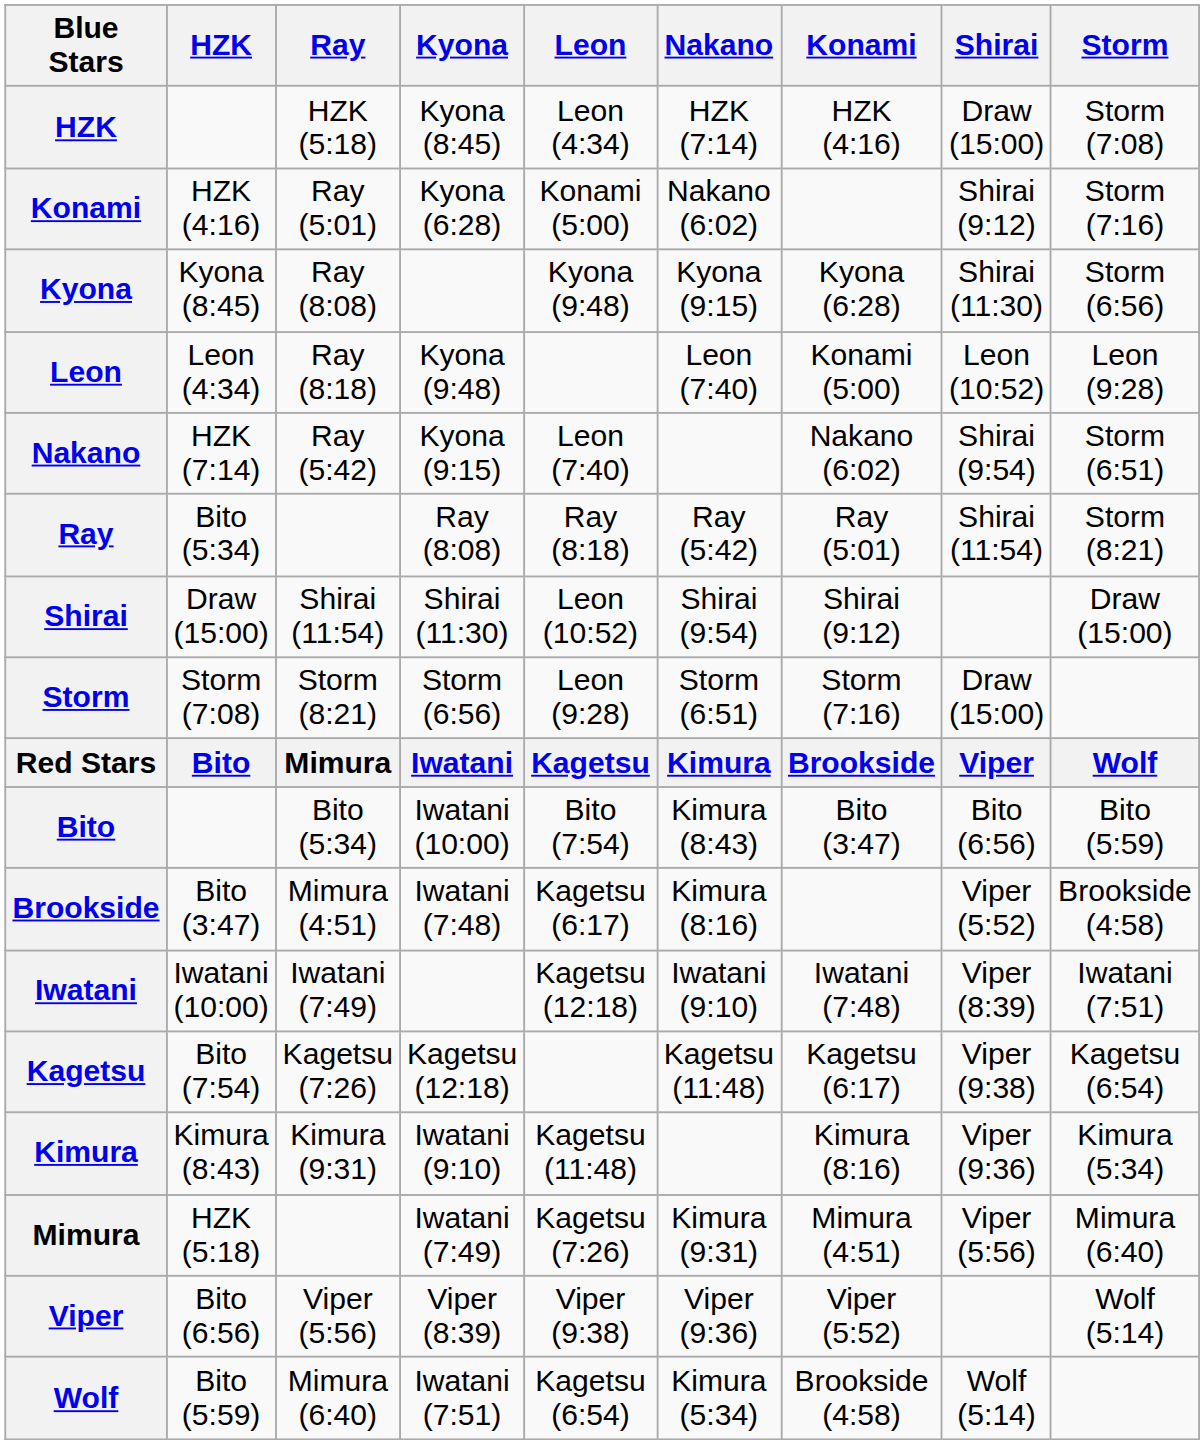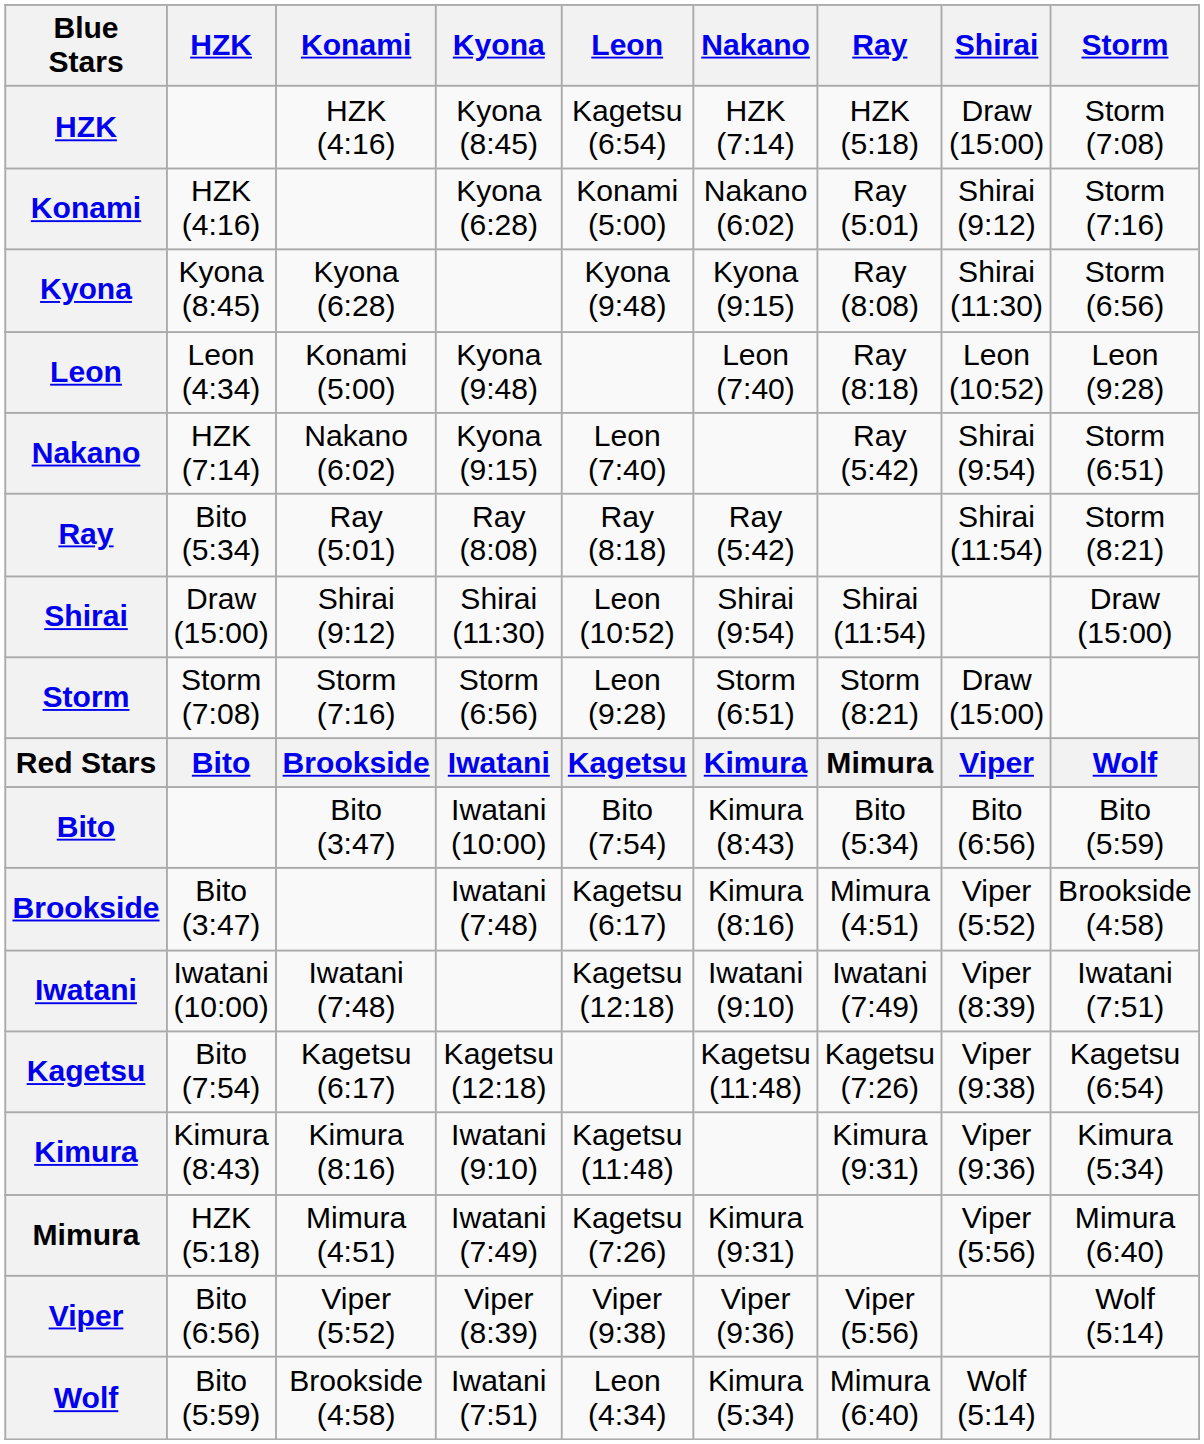columns swapped: (861, 45) <-> (338, 45)
(590, 126) Leon (4:34) -> (627, 126) Kagetsu (6:54)
(590, 1397) Kagetsu (6:54) -> (627, 1397) Leon (4:34)
